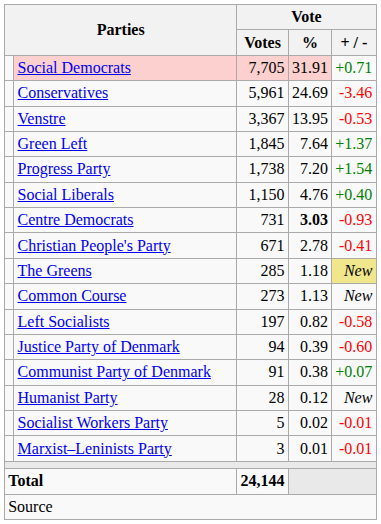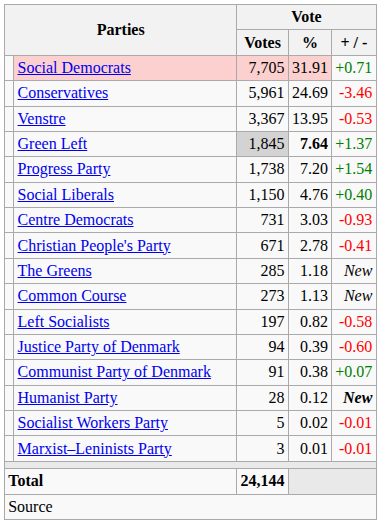(267, 144) no background -> (267, 144) lightgrey background
(314, 144) normal -> (314, 144) bold
(314, 220) bold -> (314, 220) normal
(358, 270) khaki background -> (358, 270) no background
(358, 397) normal -> (358, 397) bold
